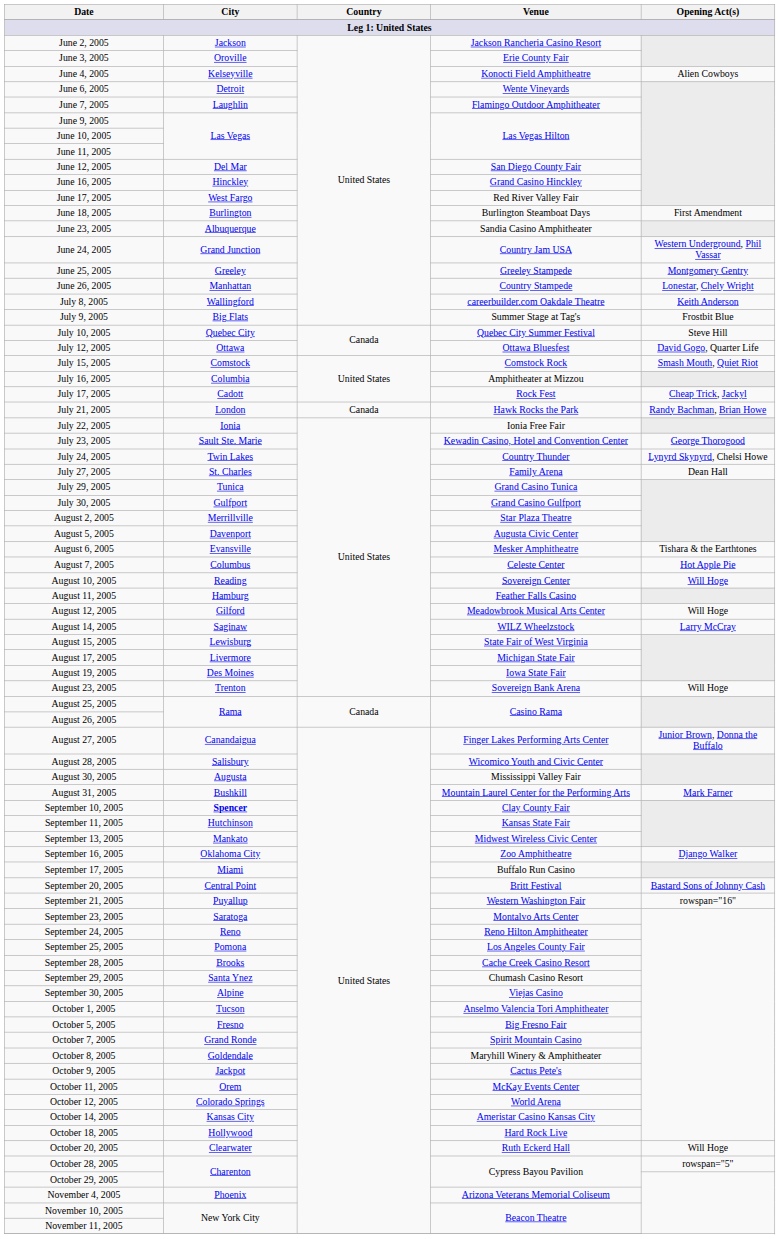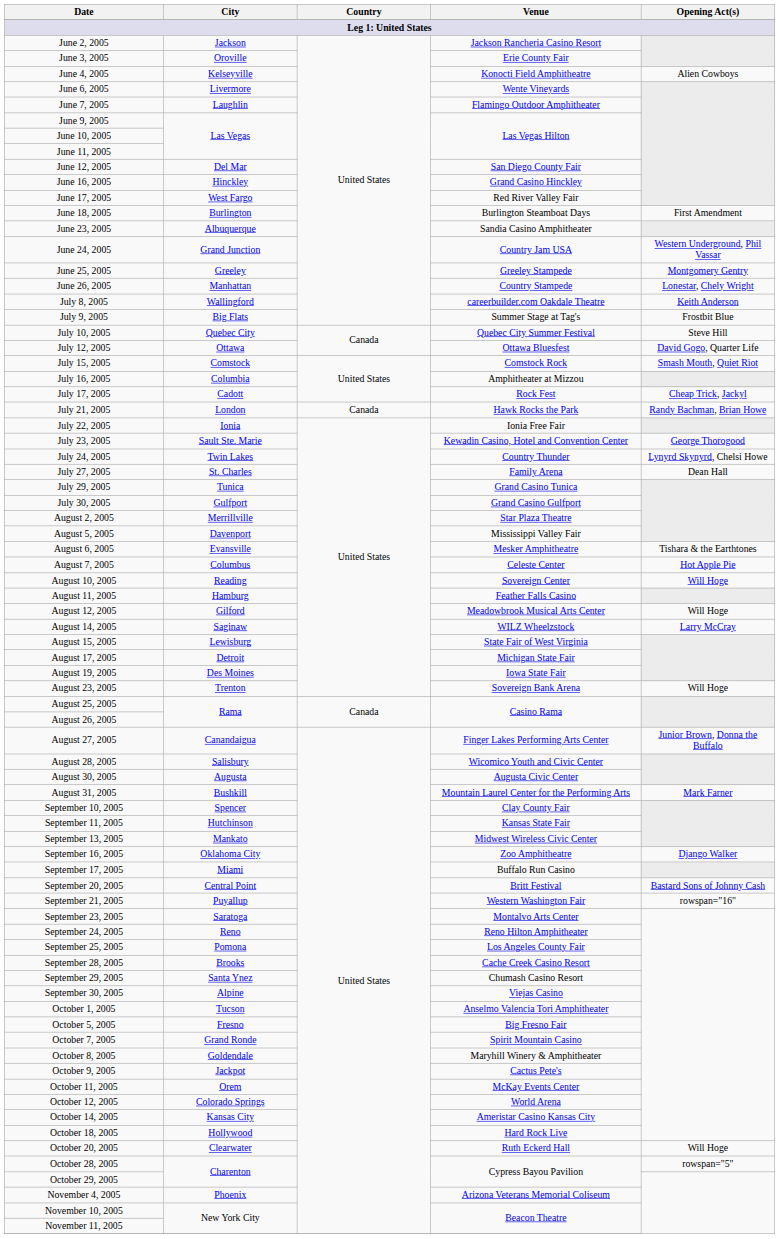(230, 89) Detroit -> (230, 89) Livermore
(536, 534) Augusta Civic Center -> (536, 534) Mississippi Valley Fair
(230, 657) Livermore -> (230, 657) Detroit
(536, 777) Mississippi Valley Fair -> (536, 777) Augusta Civic Center
(230, 808) bold -> (230, 808) normal
